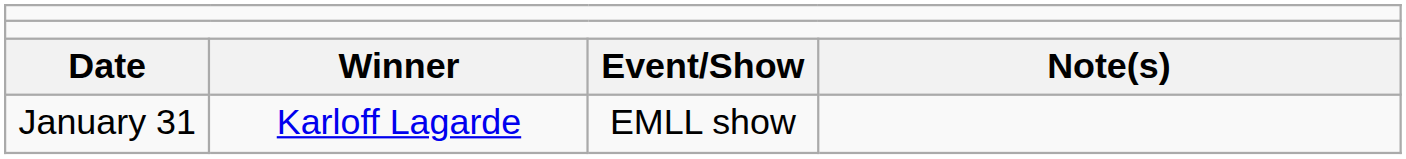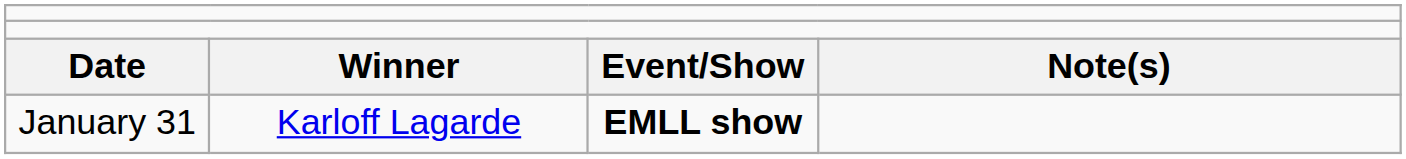(703, 122) normal -> (703, 122) bold
